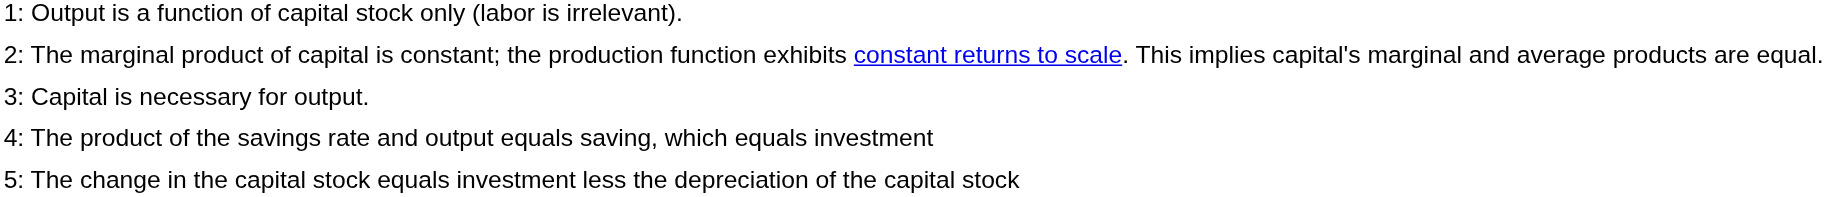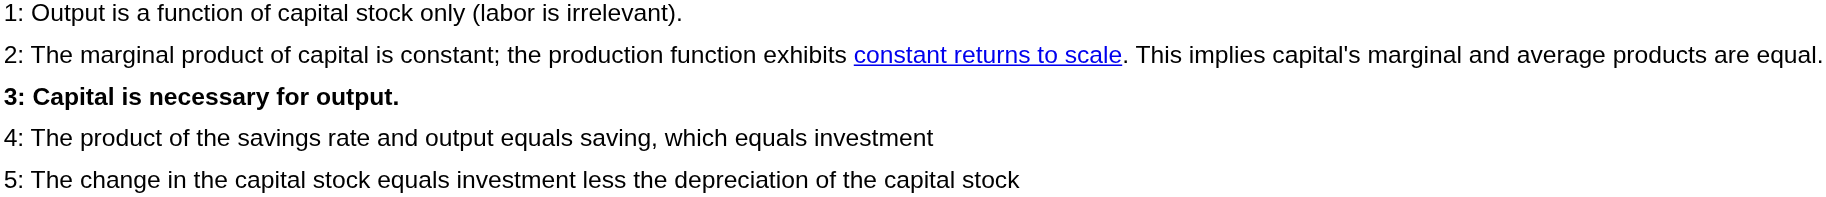(186, 96) normal -> (201, 96) bold
